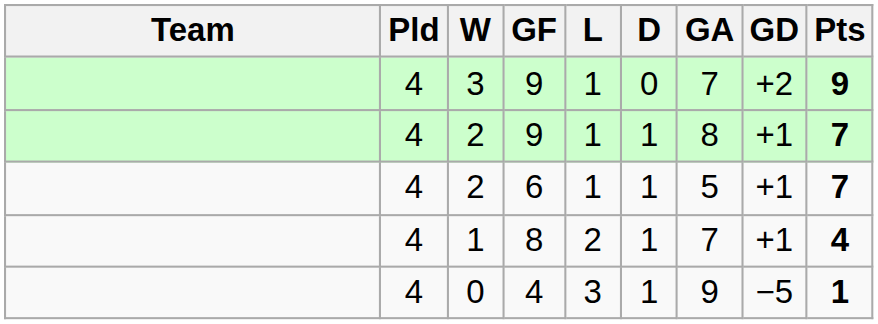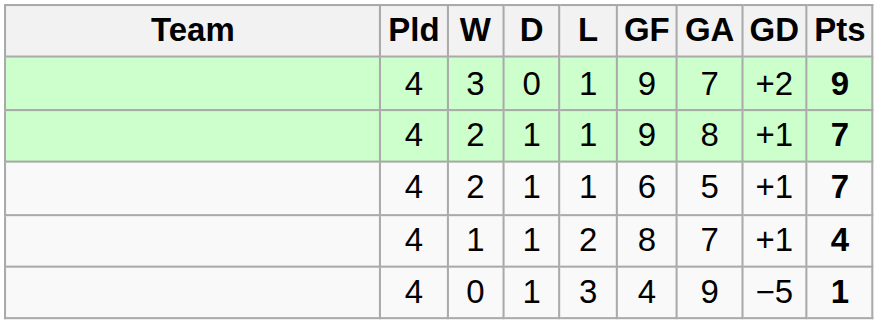columns swapped: (649, 30) <-> (534, 30)
